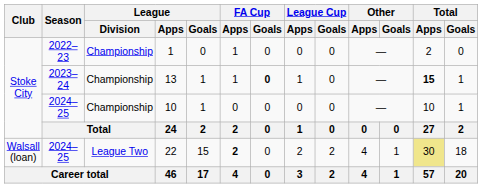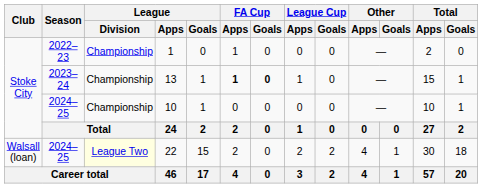(235, 79) normal -> (235, 79) bold
(429, 79) bold -> (429, 79) normal
(120, 152) no background -> (120, 152) lightyellow background
(235, 152) bold -> (235, 152) normal
(429, 152) khaki background -> (429, 152) no background
